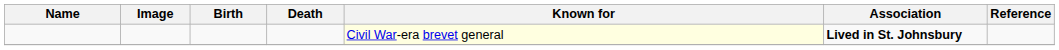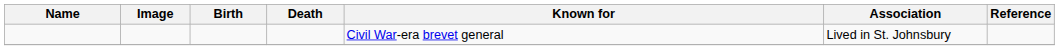(425, 34) lightyellow background -> (425, 34) no background
(894, 34) bold -> (889, 34) normal
